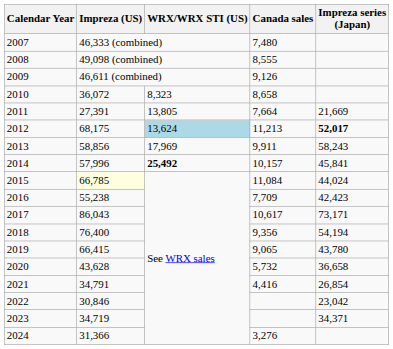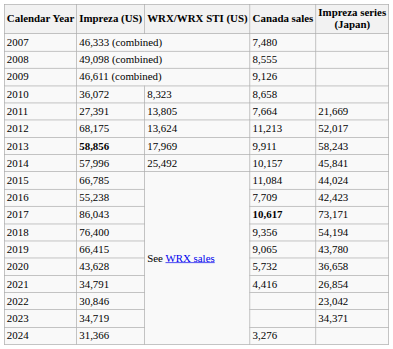(162, 128) lightblue background -> (162, 128) no background
(333, 128) bold -> (333, 128) normal
(94, 146) normal -> (94, 146) bold
(162, 163) bold -> (162, 163) normal
(94, 180) lightyellow background -> (94, 180) no background
(268, 215) normal -> (268, 215) bold
